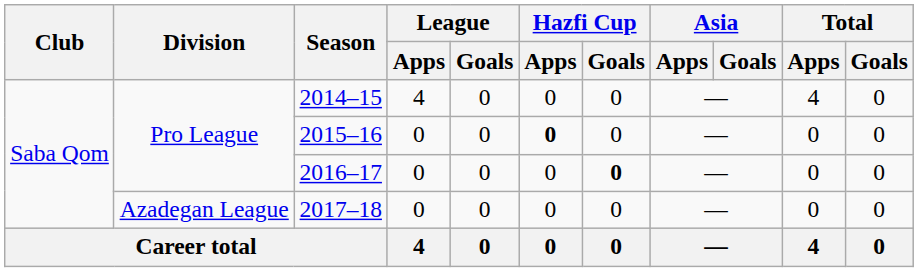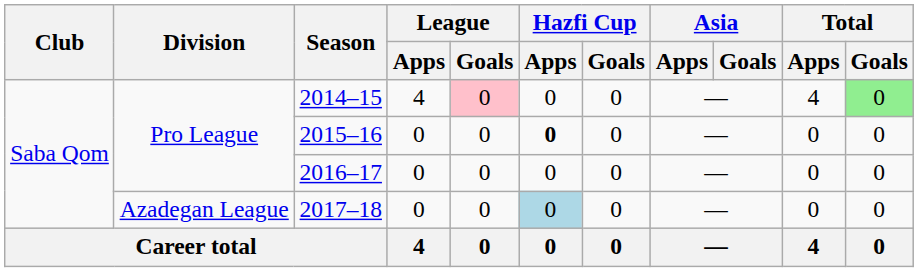(485, 97) no background -> (485, 97) pink background
(879, 97) no background -> (879, 97) lightgreen background
(616, 172) bold -> (616, 172) normal
(550, 209) no background -> (550, 209) lightblue background
